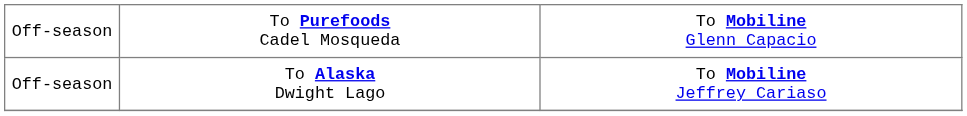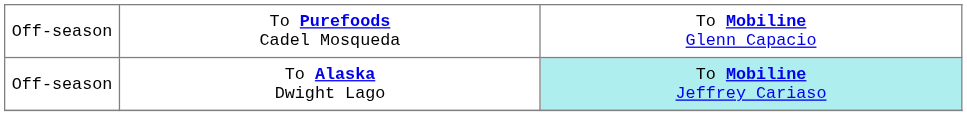(751, 84) no background -> (751, 84) paleturquoise background
